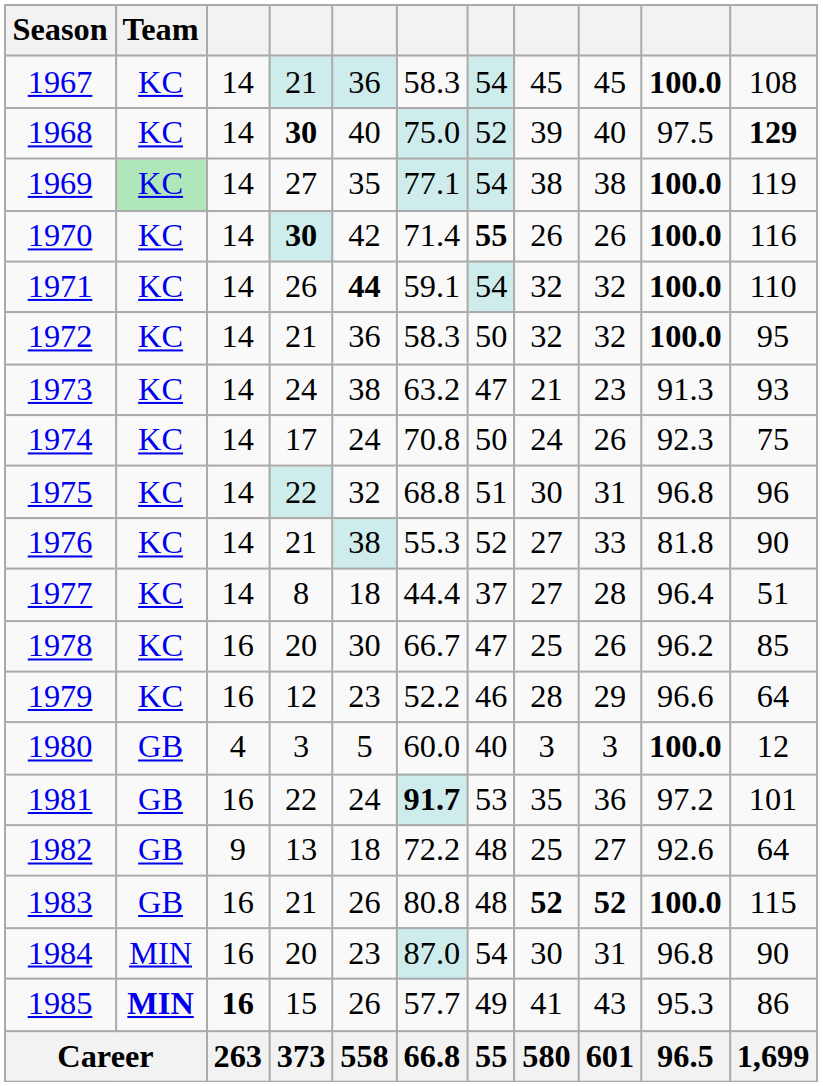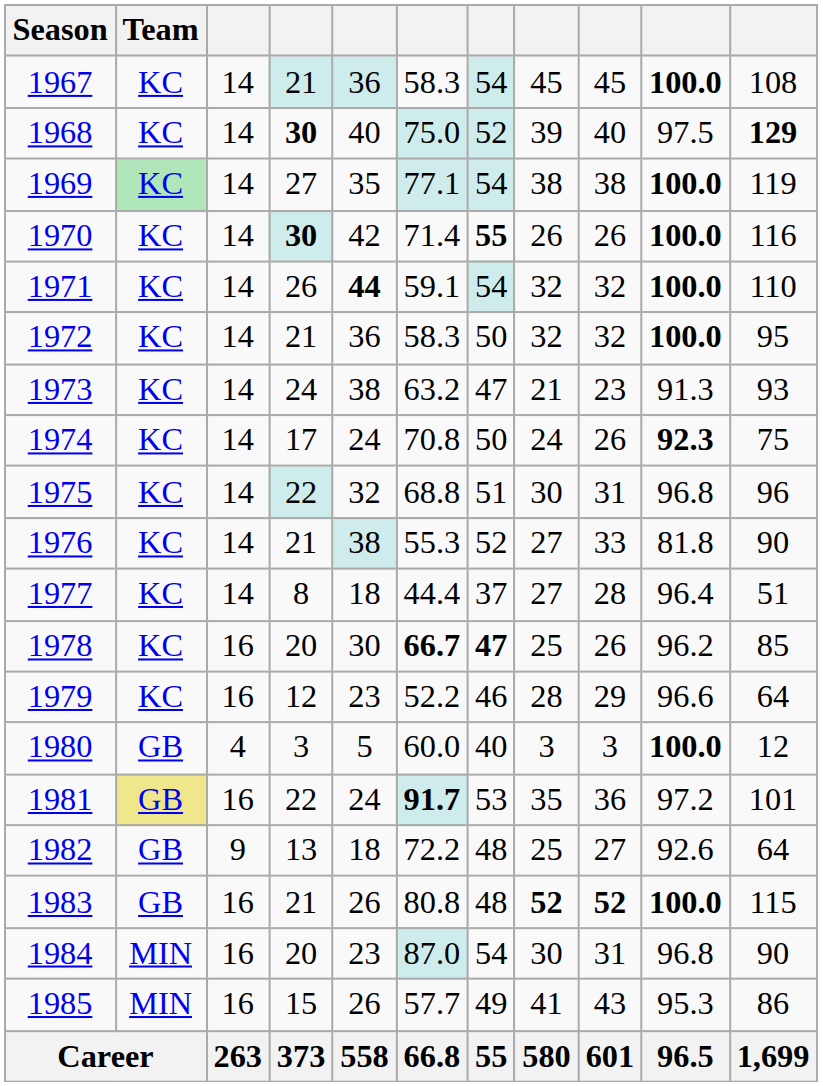(685, 440) normal -> (685, 440) bold
(432, 645) normal -> (432, 645) bold
(491, 645) normal -> (491, 645) bold
(161, 798) no background -> (161, 798) khaki background
(161, 1004) bold -> (161, 1004) normal
(238, 1004) bold -> (238, 1004) normal
